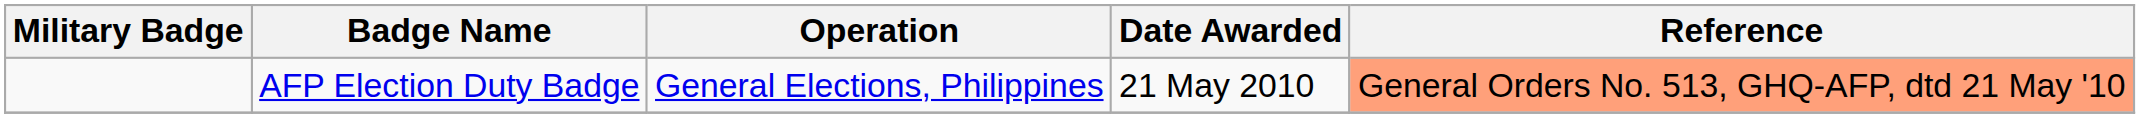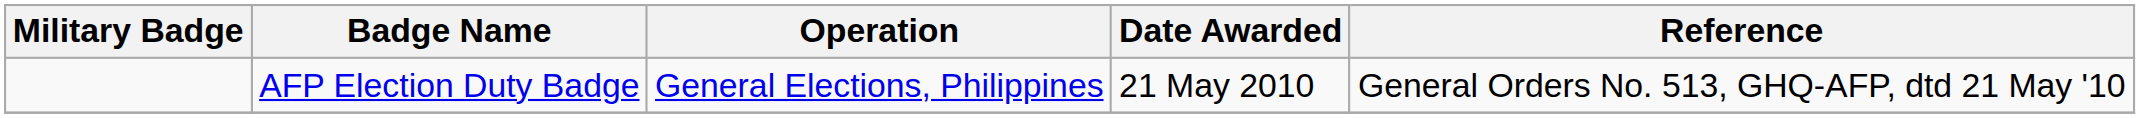(1742, 84) lightsalmon background -> (1742, 84) no background
